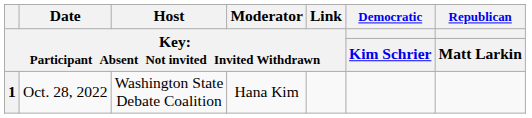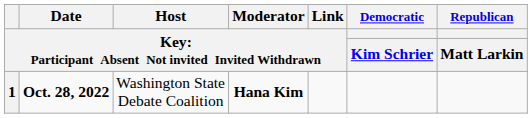(65, 92) normal -> (66, 92) bold
(267, 92) normal -> (268, 92) bold
